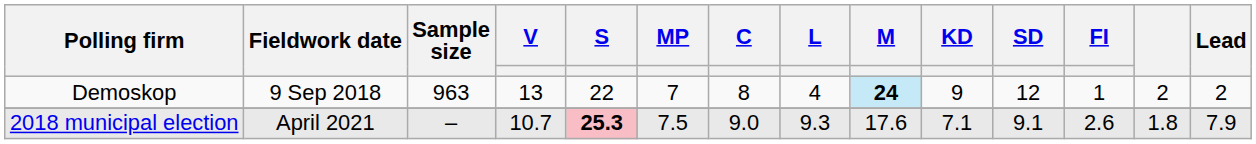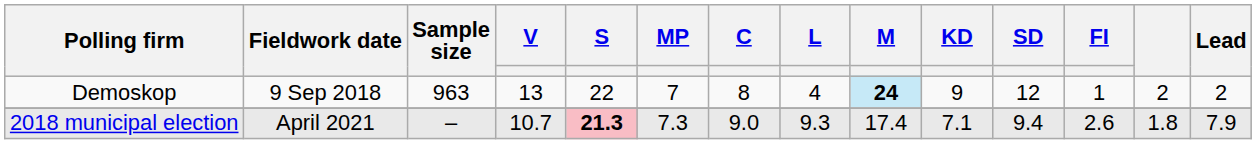(602, 124) 25.3 -> (602, 124) 21.3
(673, 124) 7.5 -> (673, 124) 7.3
(886, 124) 17.6 -> (886, 124) 17.4
(1028, 124) 9.1 -> (1028, 124) 9.4
